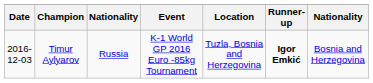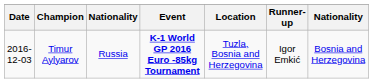(172, 54) normal -> (172, 54) bold
(286, 54) bold -> (287, 54) normal
